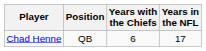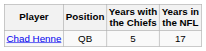(133, 38) 6 -> (133, 38) 5
